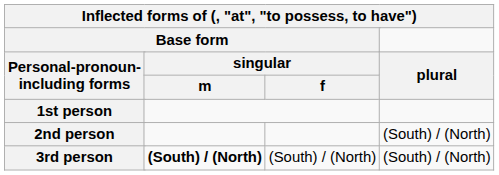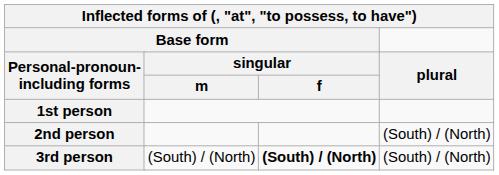(205, 157) bold -> (202, 157) normal
(322, 157) normal -> (319, 157) bold
